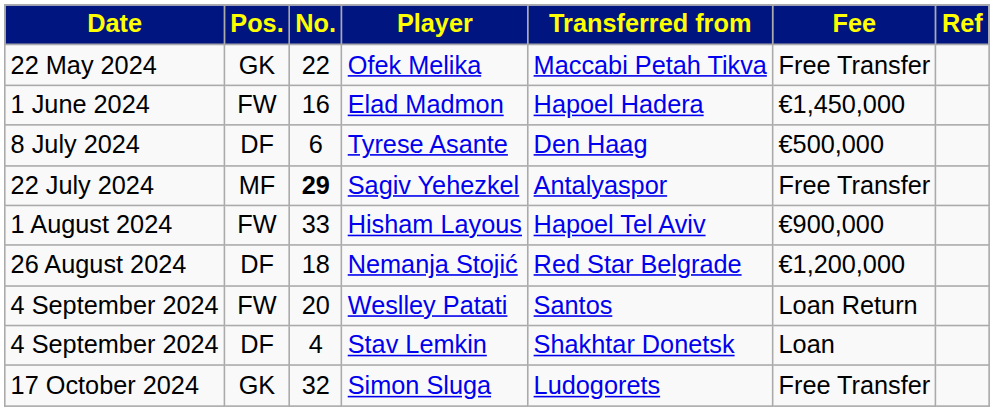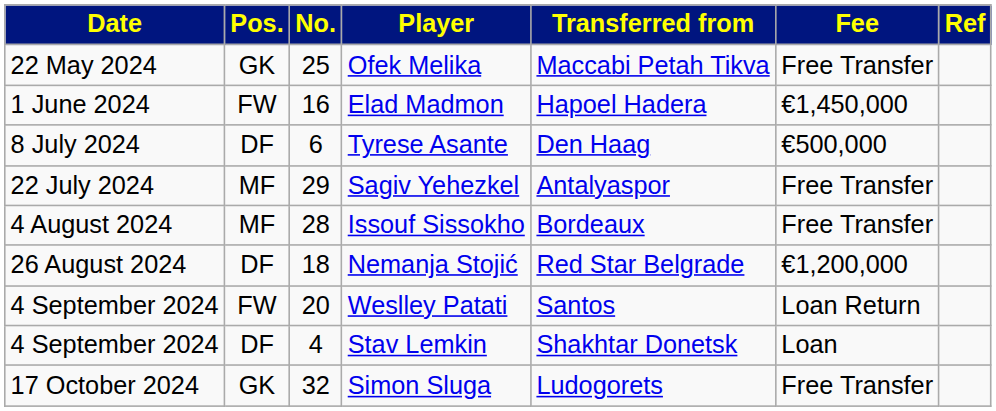(316, 64) 22 -> (316, 64) 25
(316, 184) bold -> (316, 184) normal
- row: (435, 225)
+ row: (436, 225)
